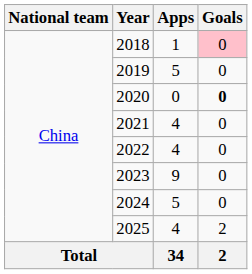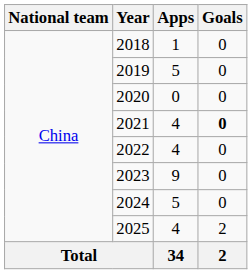(222, 44) pink background -> (222, 44) no background
(222, 96) bold -> (222, 96) normal
(222, 123) normal -> (222, 123) bold
